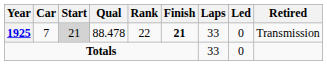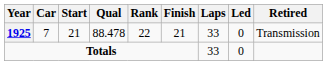(74, 32) lightgrey background -> (74, 32) no background
(179, 32) bold -> (179, 32) normal
